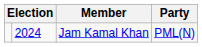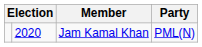(28, 32) 2024 -> (28, 32) 2020
